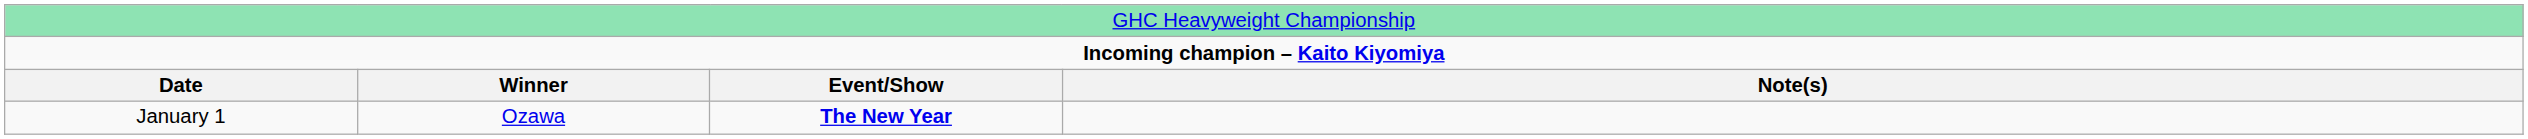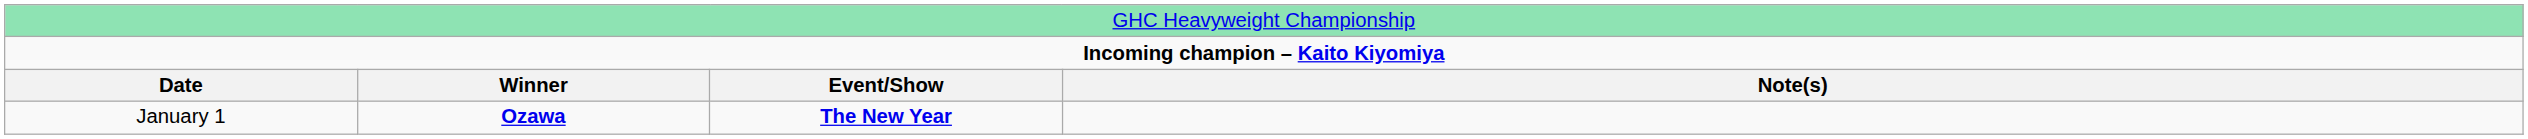(533, 117) normal -> (533, 117) bold
